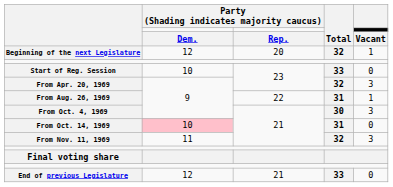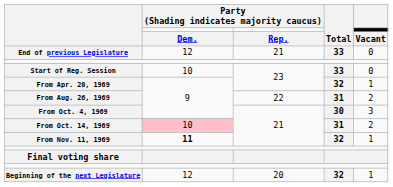rows swapped: (73, 175) <-> (73, 53)
(371, 84) 3 -> (371, 84) 1
(371, 98) 1 -> (371, 98) 2
(371, 125) 0 -> (371, 125) 2
(187, 139) normal -> (187, 139) bold
(371, 139) 3 -> (371, 139) 1
